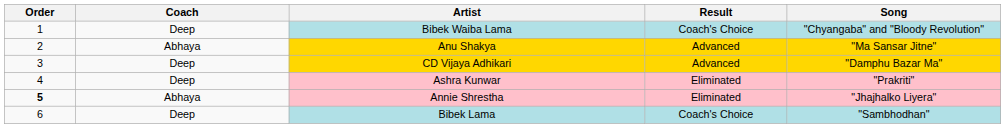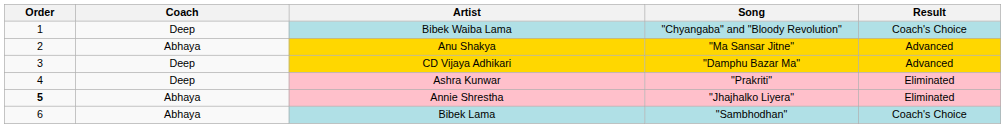columns swapped: (894, 13) <-> (716, 13)
(182, 115) Deep -> (182, 115) Abhaya
